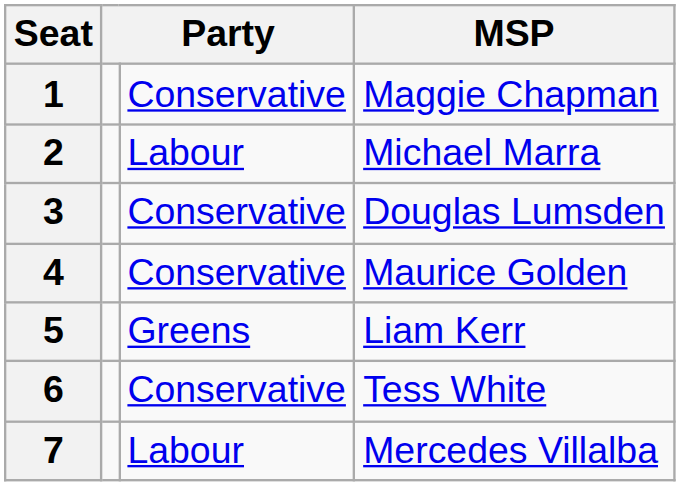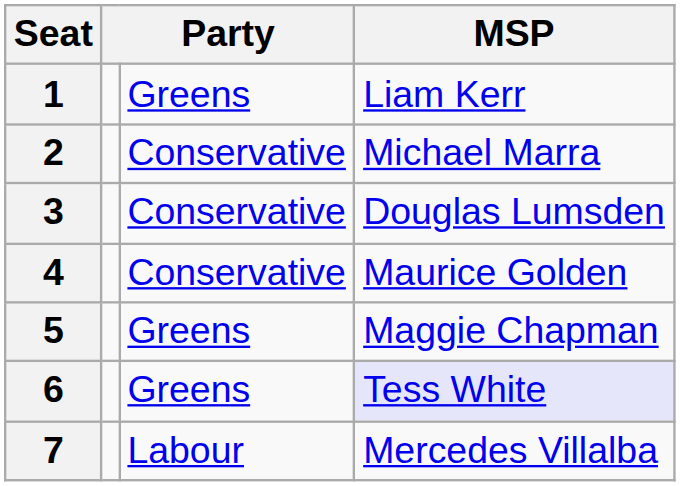(237, 93) Conservative -> (189, 93) Greens
(511, 93) Maggie Chapman -> (444, 93) Liam Kerr
(186, 152) Labour -> (237, 152) Conservative
(444, 331) Liam Kerr -> (511, 331) Maggie Chapman
(237, 390) Conservative -> (189, 390) Greens
(455, 390) no background -> (455, 390) lavender background
